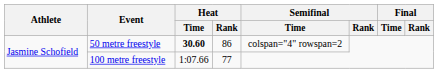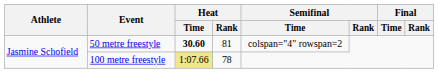(227, 44) 86 -> (227, 44) 81
(194, 60) no background -> (194, 60) khaki background
(227, 60) 77 -> (227, 60) 78
